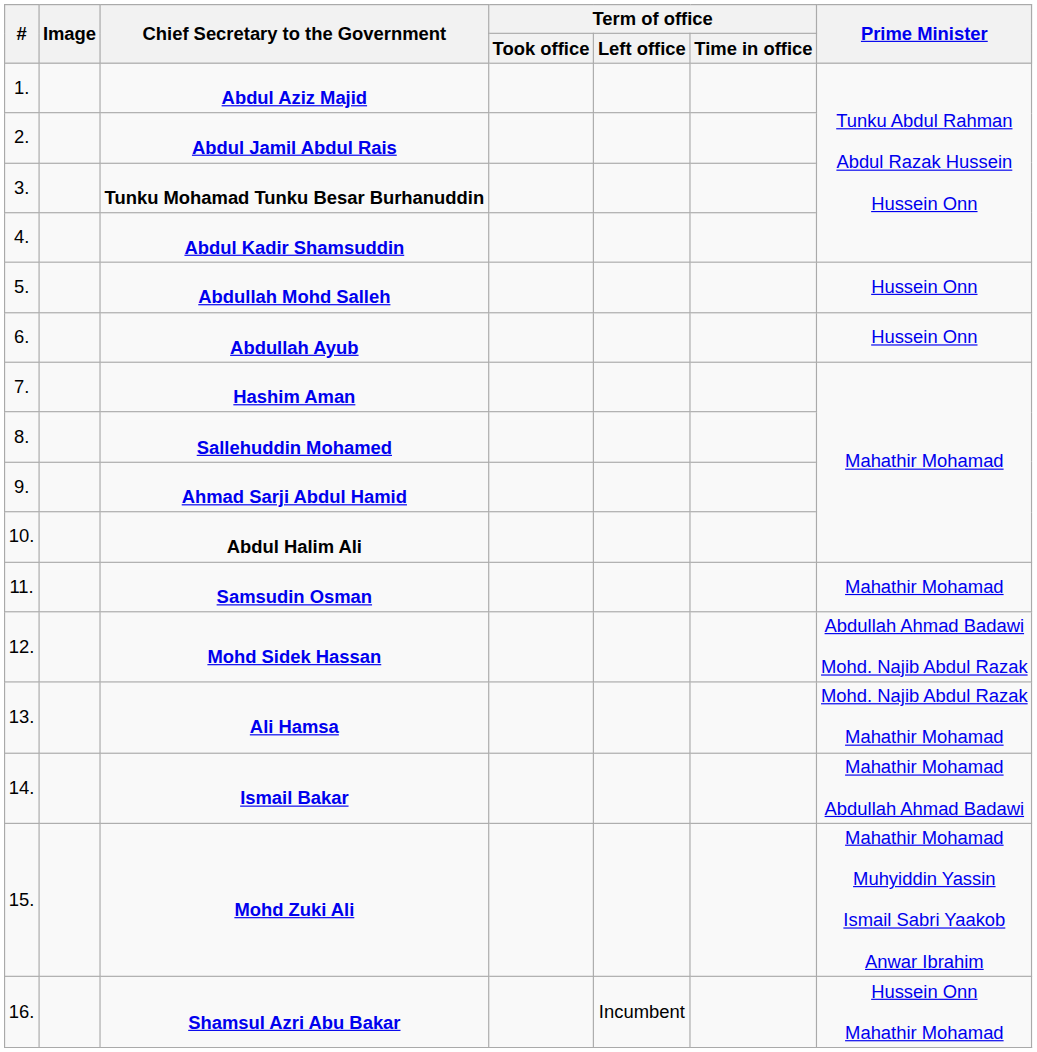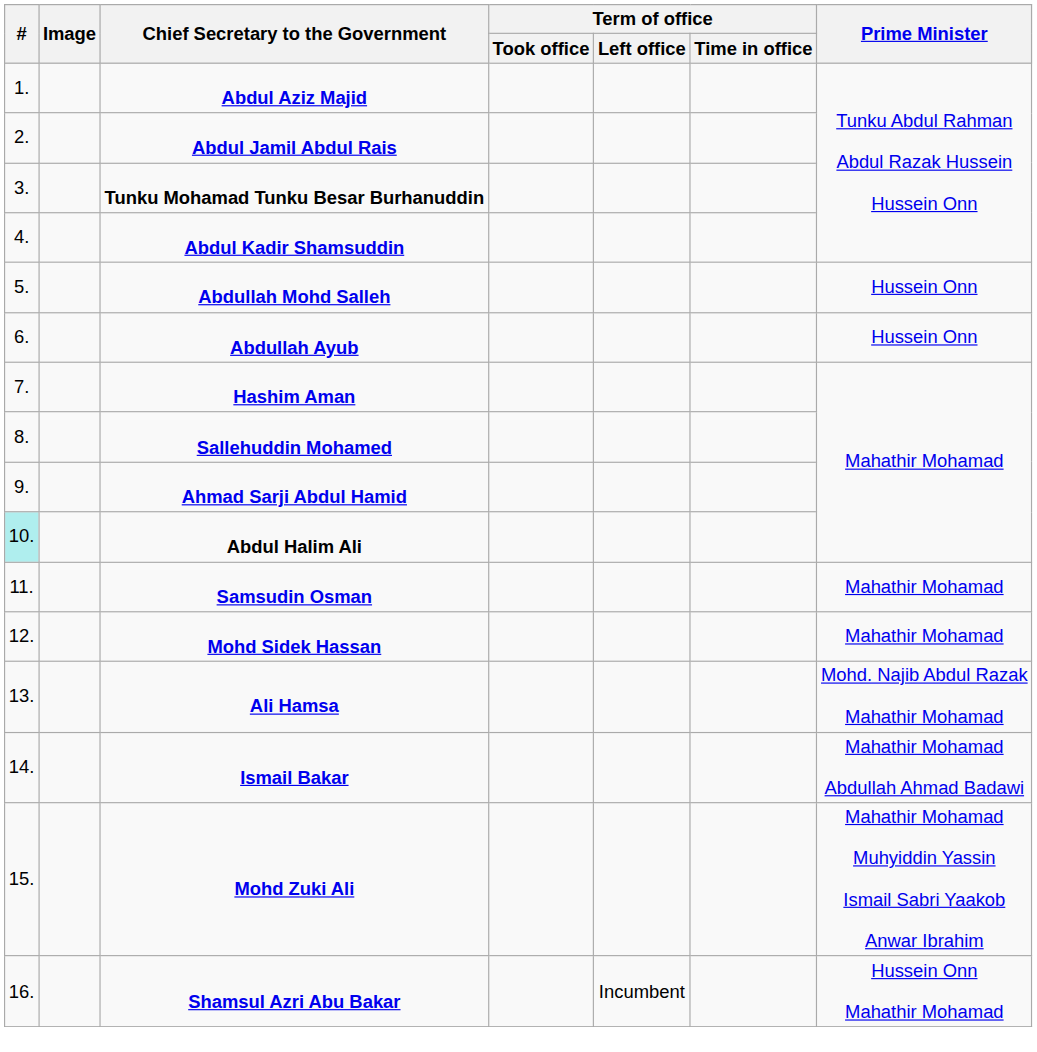(22, 536) no background -> (22, 536) paleturquoise background
(924, 646) Abdullah Ahmad Badawi Mohd. Najib Abdul Razak -> (924, 636) Mahathir Mohamad
